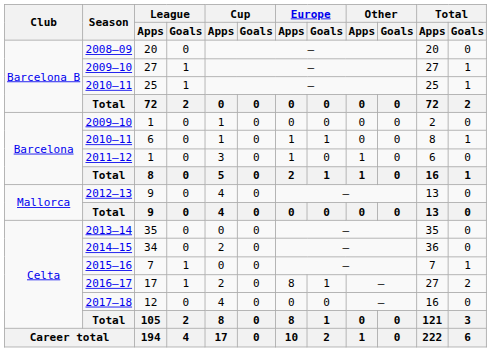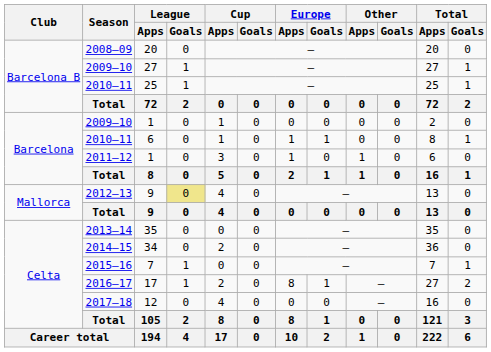(186, 194) no background -> (186, 194) khaki background
